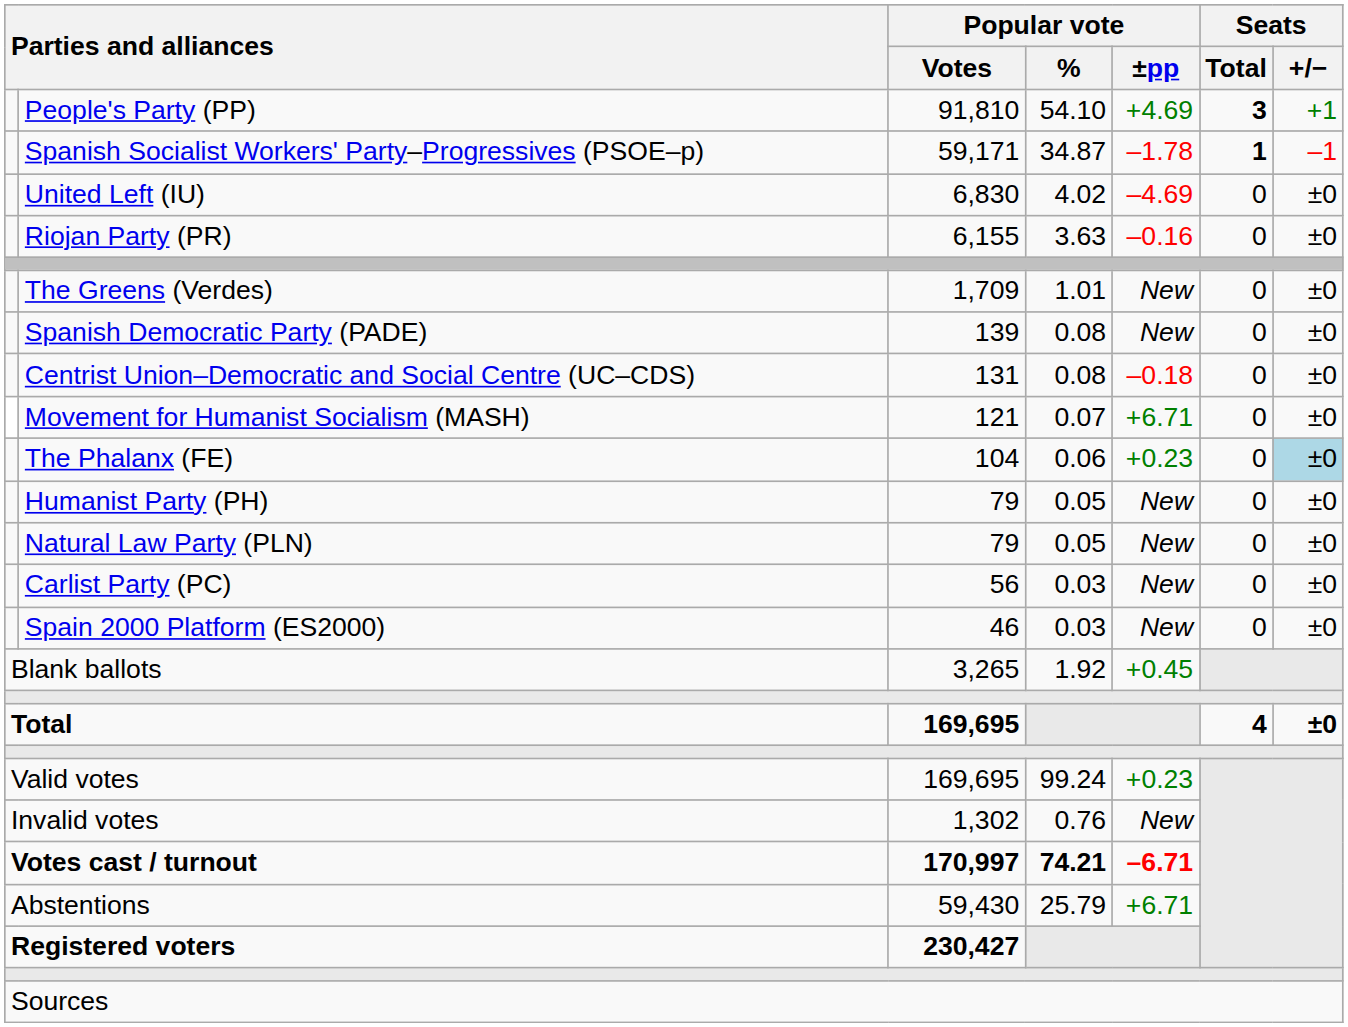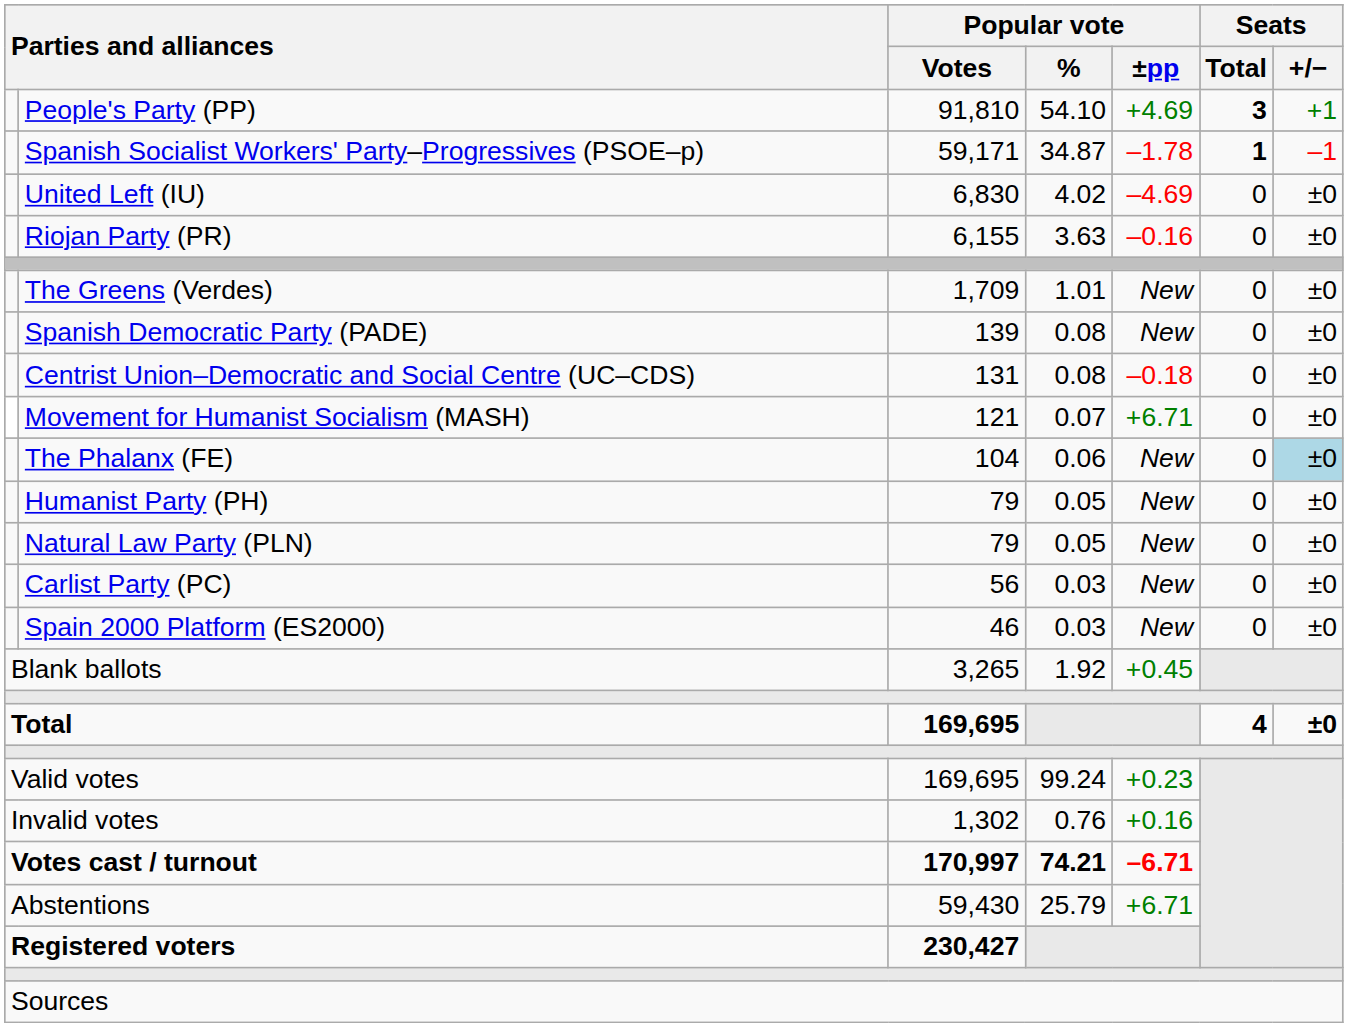(1159, 459) +0.23 -> (1167, 459) New
(1167, 820) New -> (1159, 820) +0.16
